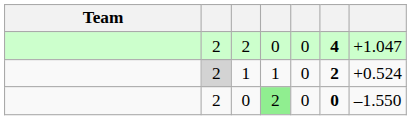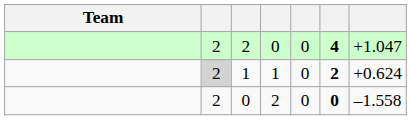(378, 73) +0.524 -> (378, 73) +0.624
(275, 100) lightgreen background -> (275, 100) no background
(378, 100) –1.550 -> (378, 100) –1.558
